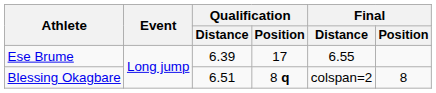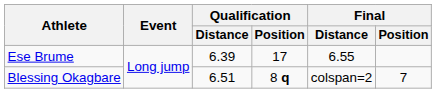(403, 78) 8 -> (403, 78) 7
